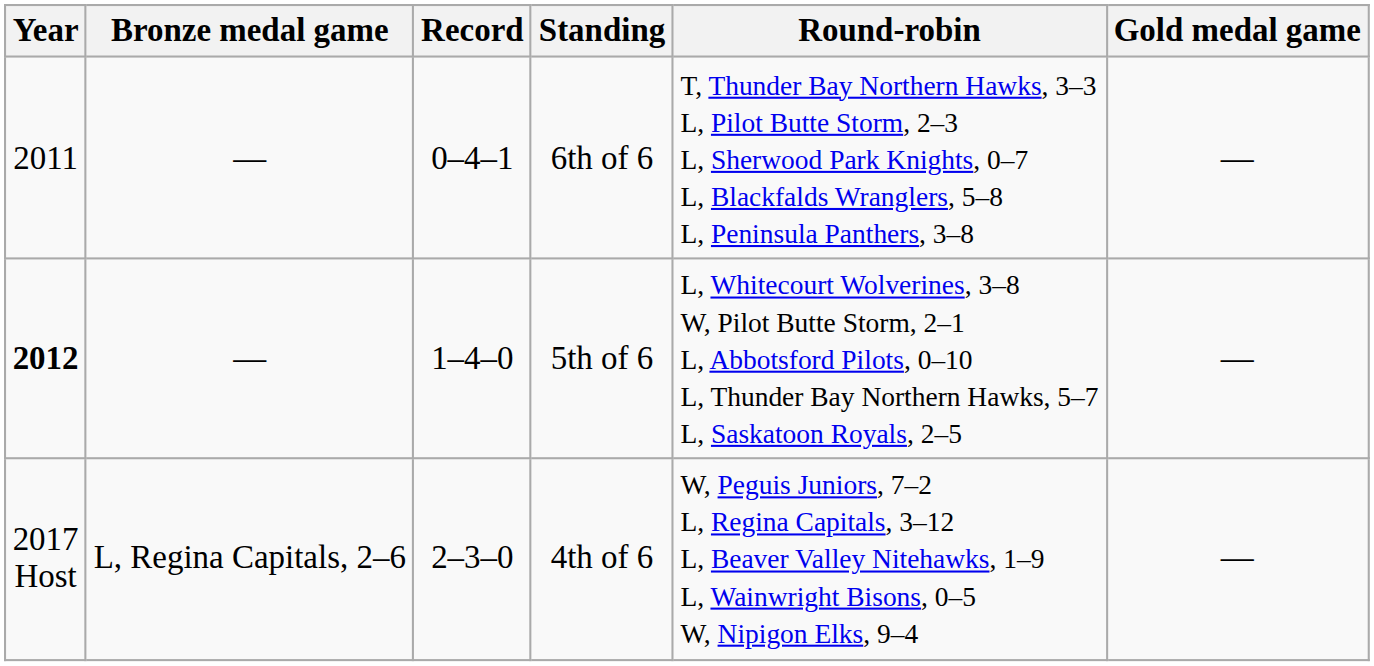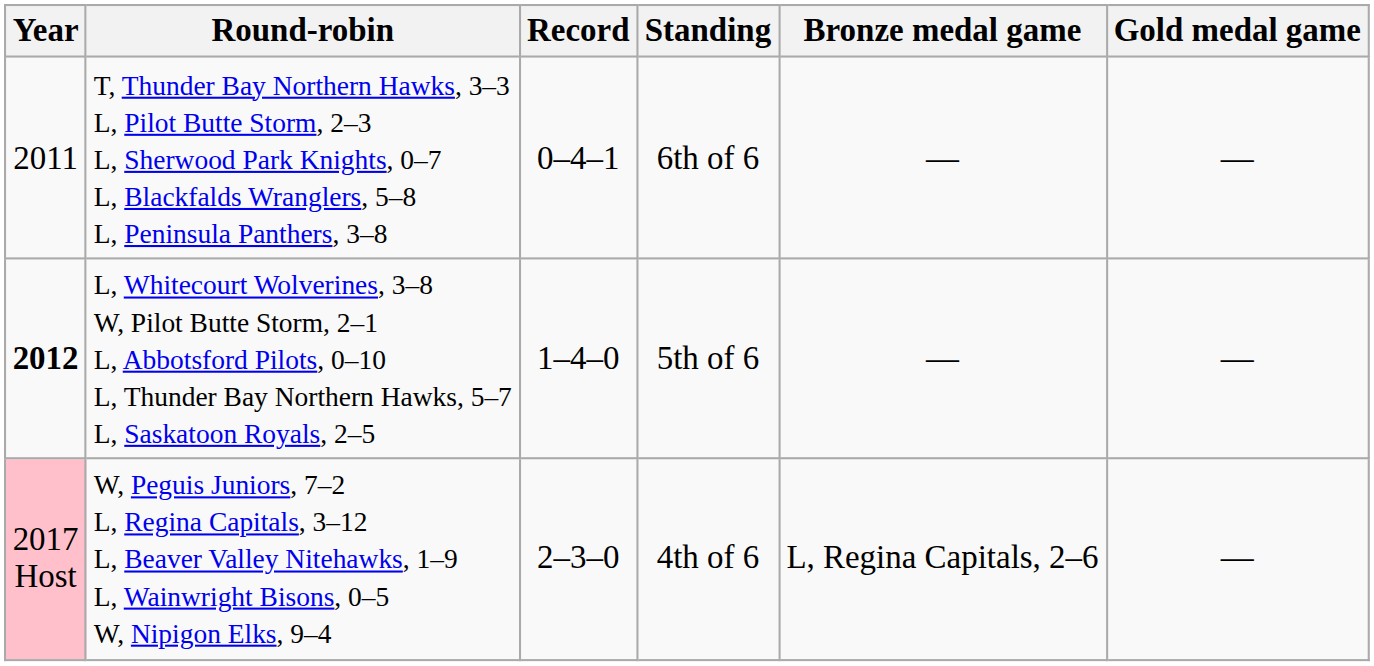columns swapped: (889, 30) <-> (250, 30)
(46, 558) no background -> (46, 558) pink background
